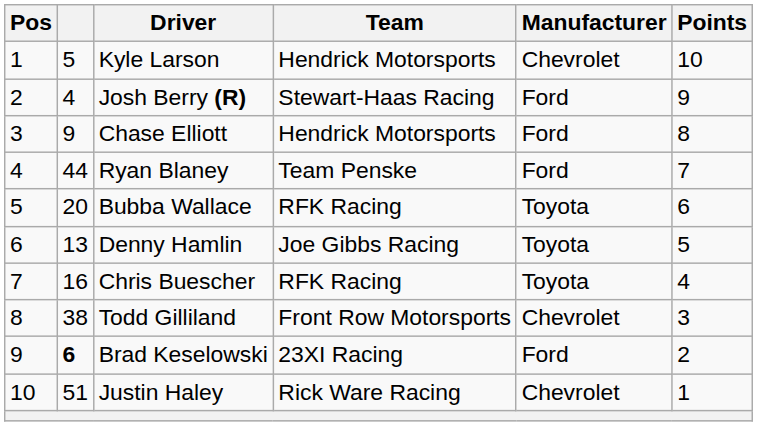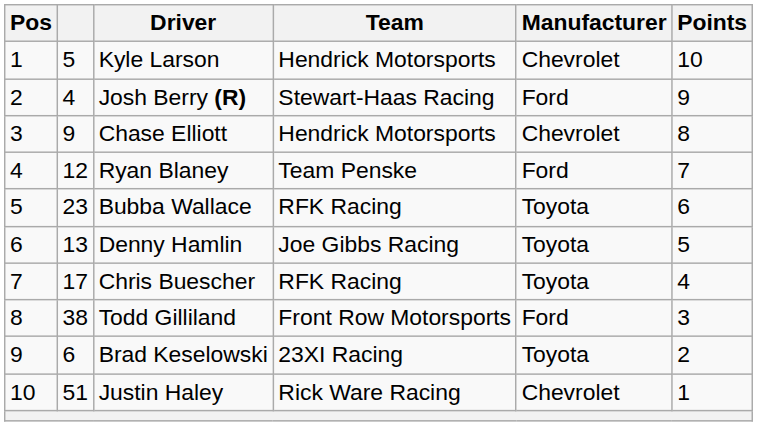(545, 133) Ford -> (571, 133) Chevrolet
(75, 170) 44 -> (75, 170) 12
(75, 206) 20 -> (75, 206) 23
(75, 280) 16 -> (75, 280) 17
(571, 317) Chevrolet -> (545, 317) Ford
(69, 354) bold -> (69, 354) normal
(545, 354) Ford -> (555, 354) Toyota
